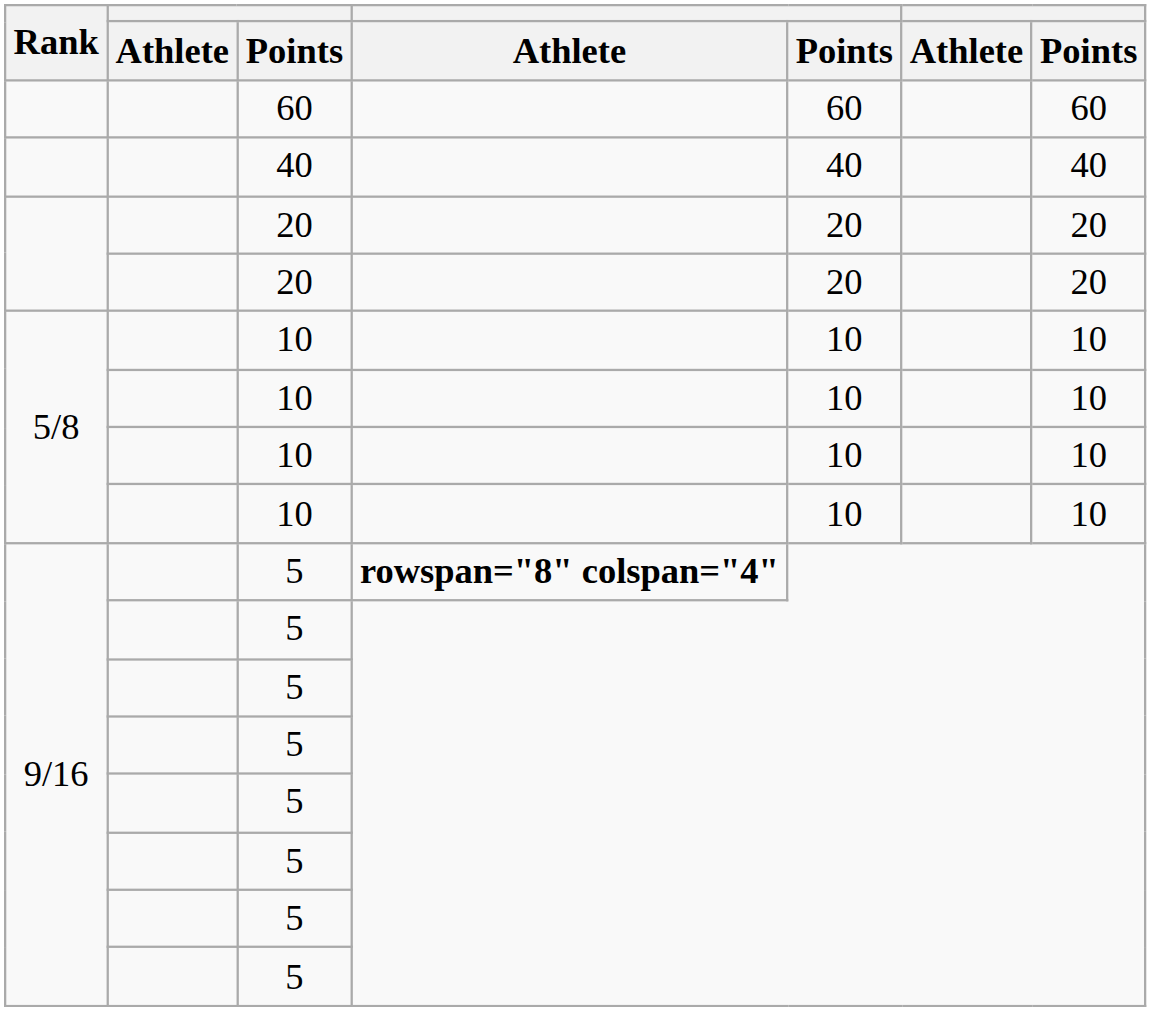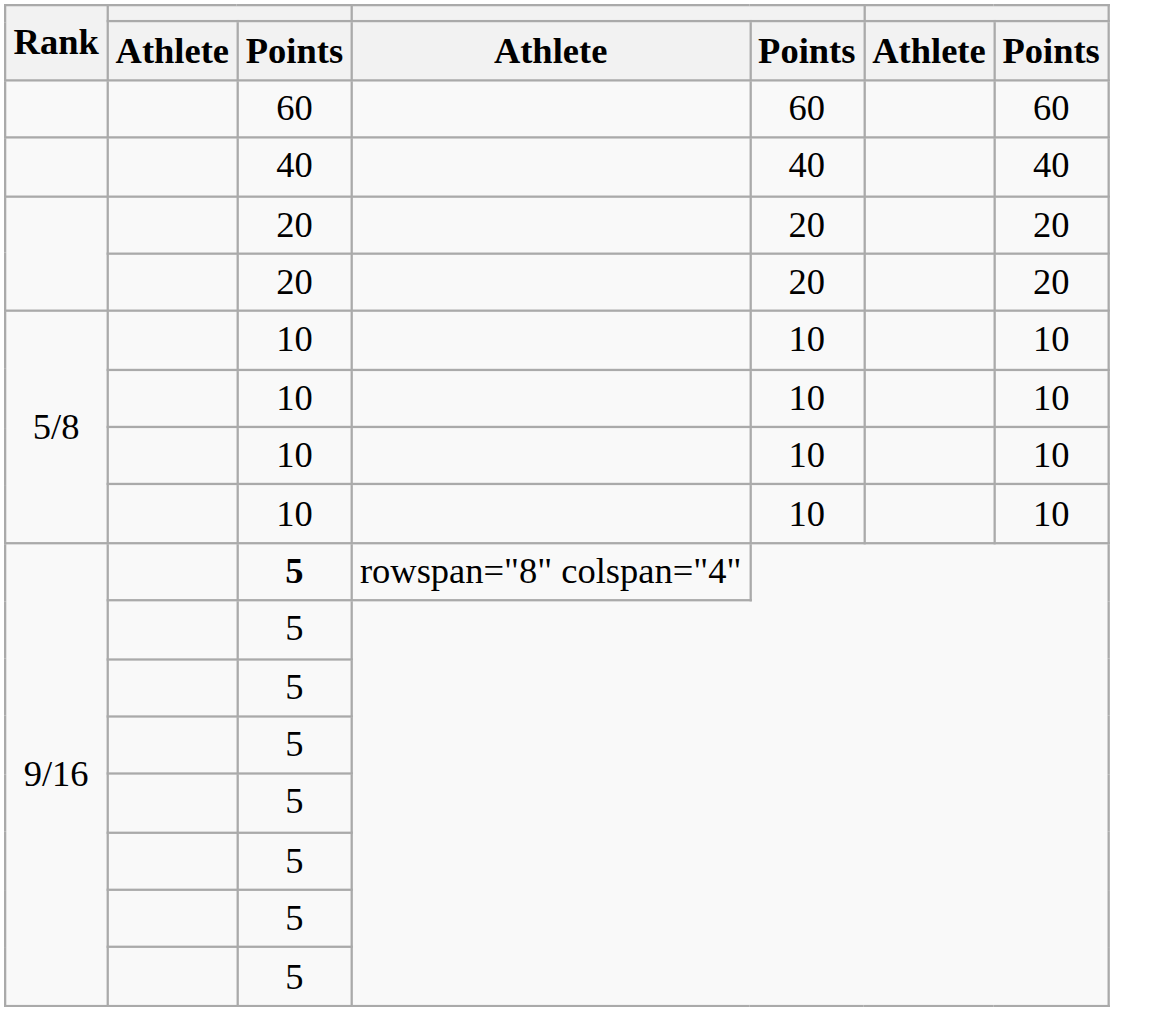(294, 570) normal -> (294, 570) bold
(569, 570) bold -> (551, 570) normal
